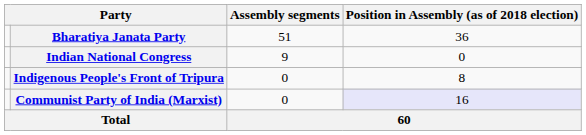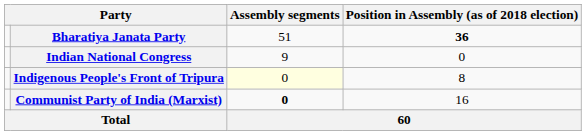(462, 36) normal -> (462, 36) bold
(285, 78) no background -> (285, 78) lightyellow background
(285, 99) normal -> (285, 99) bold
(462, 99) lavender background -> (462, 99) no background
